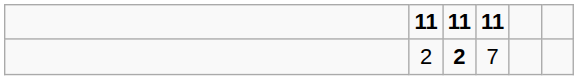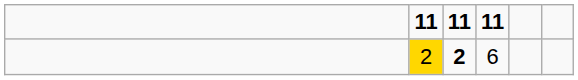(426, 56) no background -> (426, 56) gold background
(493, 56) 7 -> (493, 56) 6
